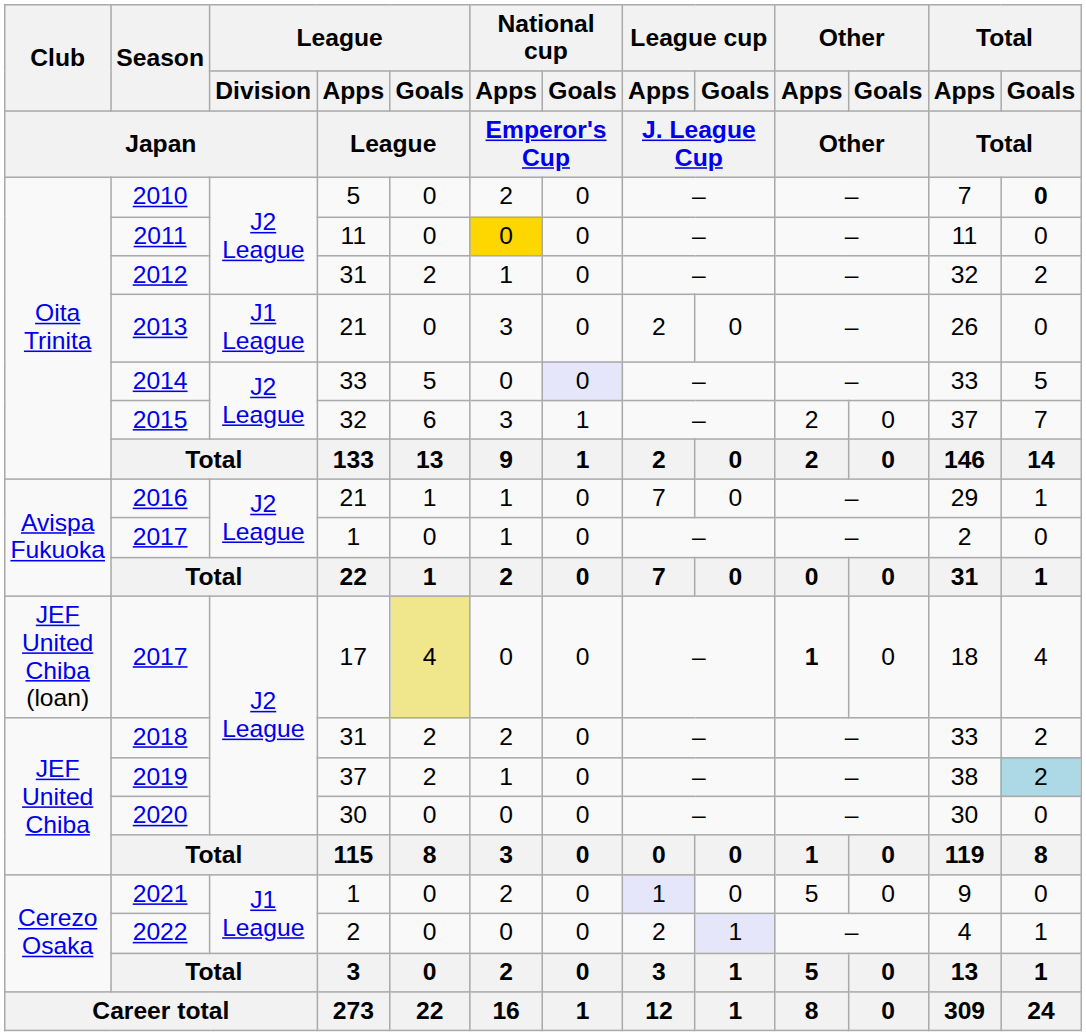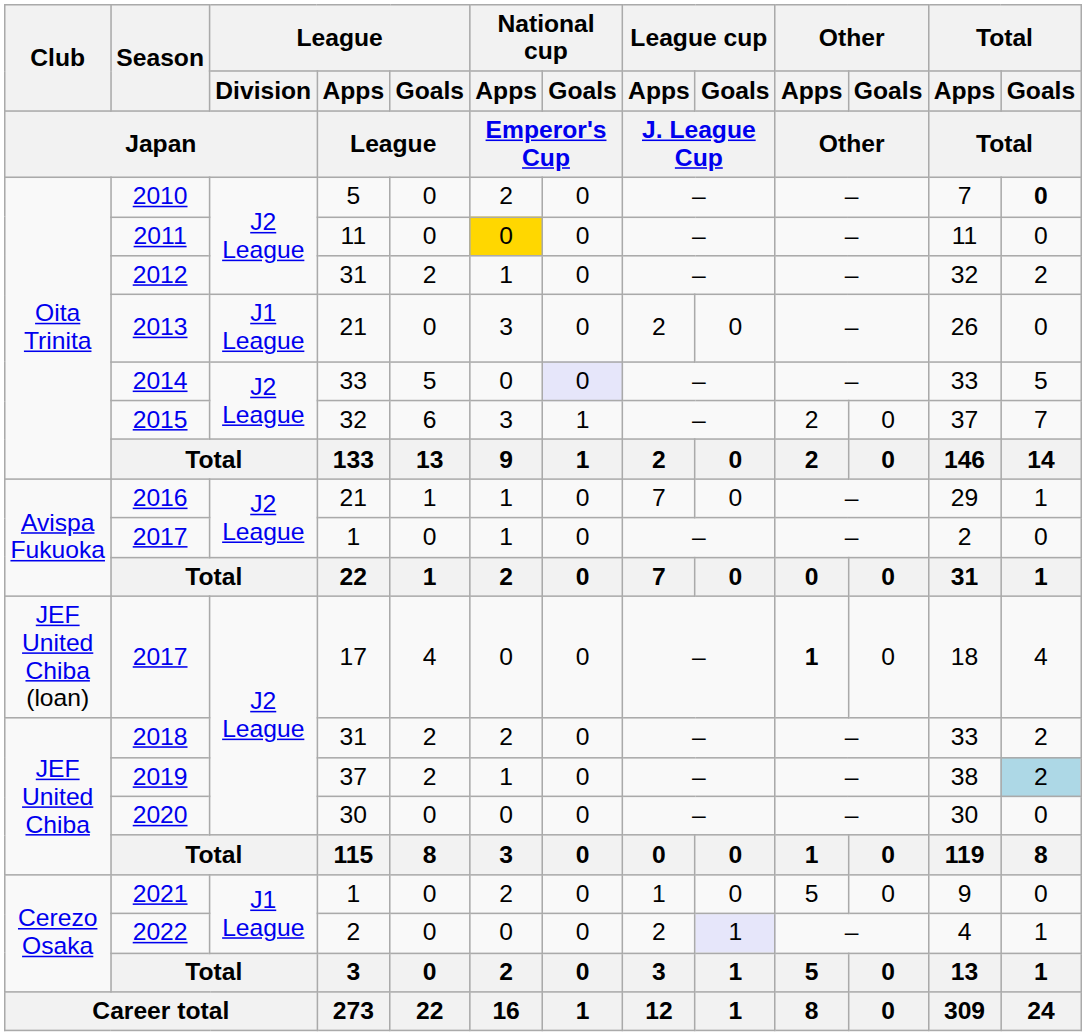(430, 656) khaki background -> (430, 656) no background
(659, 893) lavender background -> (659, 893) no background
